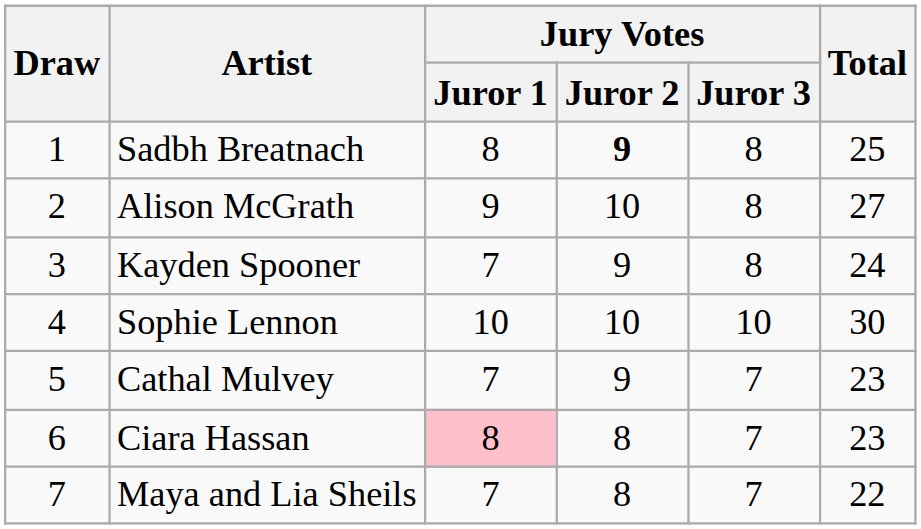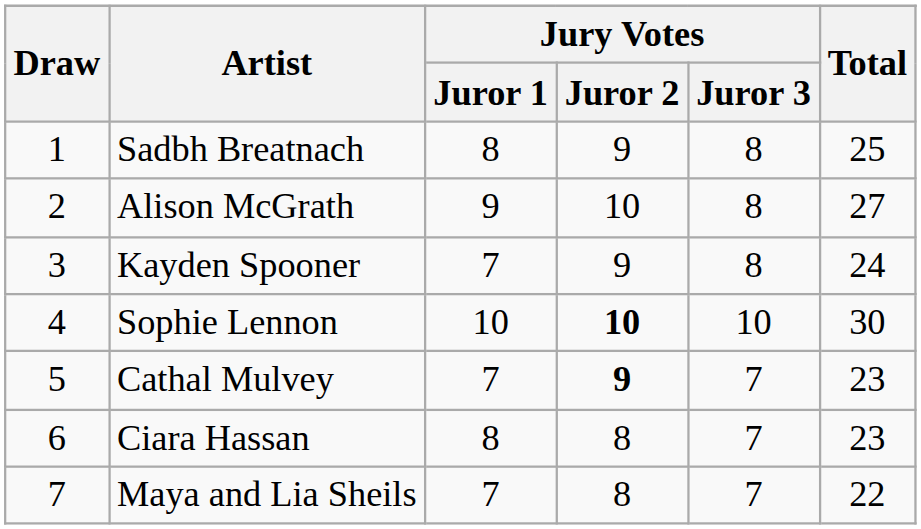(622, 149) bold -> (622, 149) normal
(622, 322) normal -> (622, 322) bold
(622, 379) normal -> (622, 379) bold
(491, 437) pink background -> (491, 437) no background
